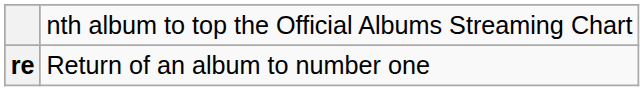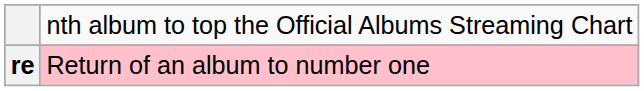(238, 65) no background -> (238, 65) pink background
